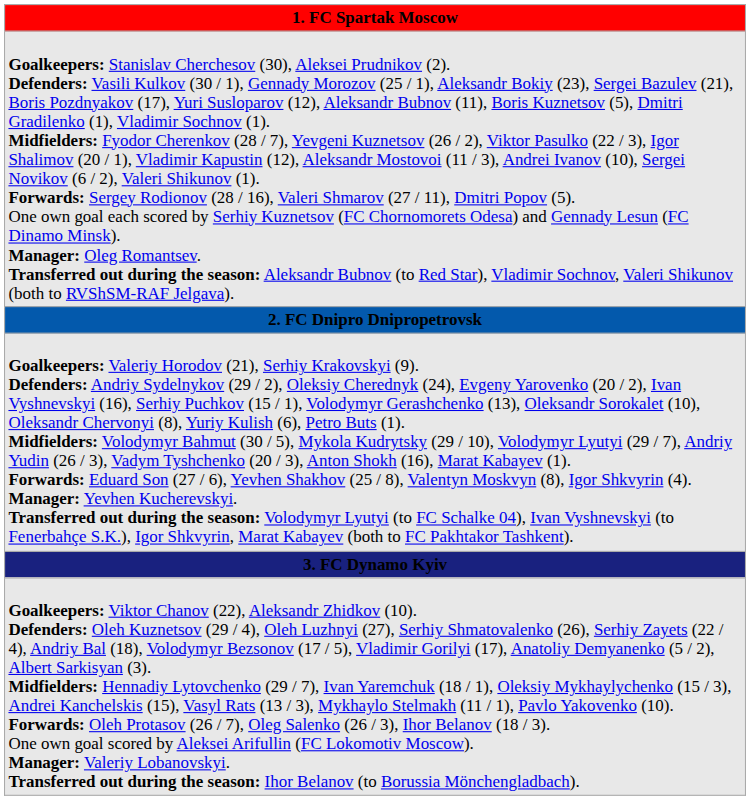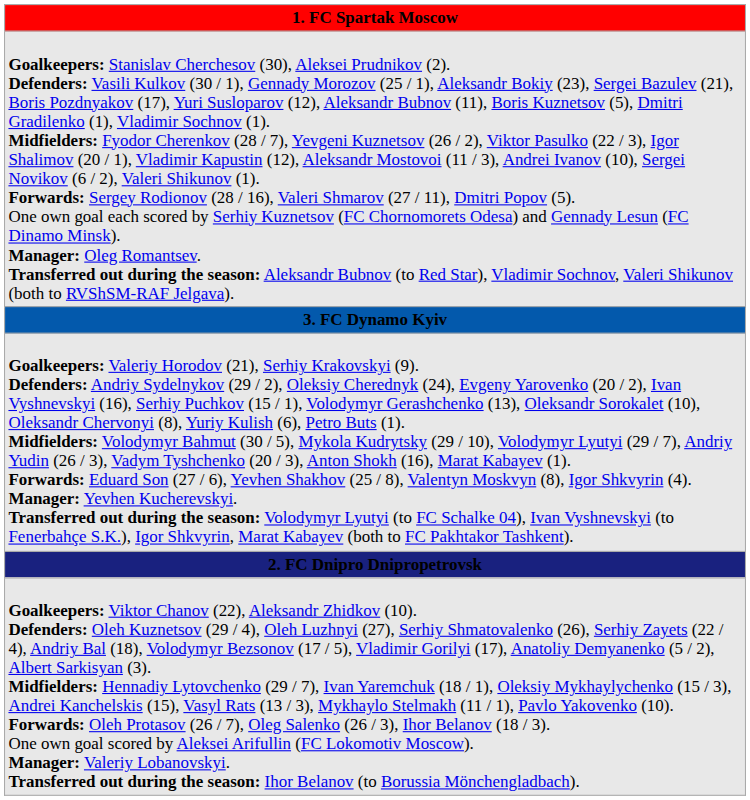(375, 319) 2. FC Dnipro Dnipropetrovsk -> (375, 319) 3. FC Dynamo Kyiv
(375, 564) 3. FC Dynamo Kyiv -> (375, 564) 2. FC Dnipro Dnipropetrovsk
